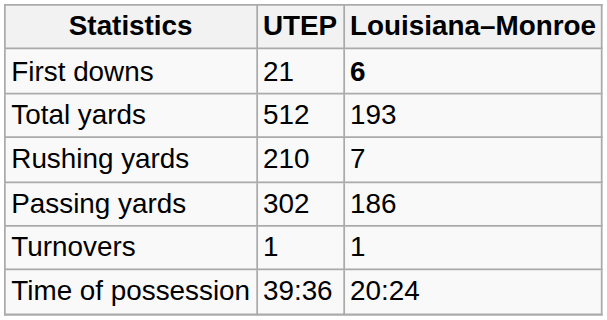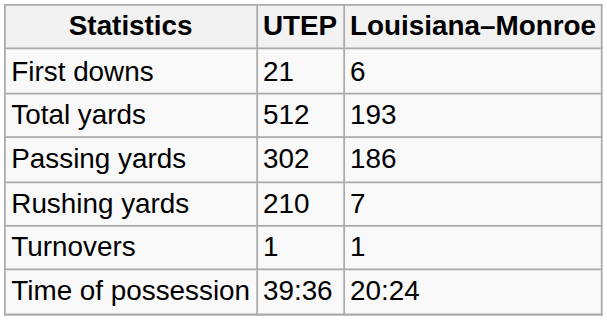(358, 70) bold -> (358, 70) normal
rows swapped: (100, 159) <-> (99, 203)
